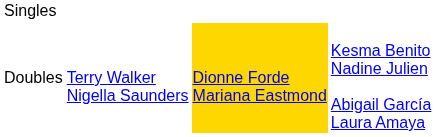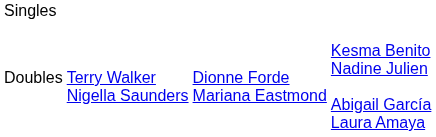(260, 86) gold background -> (260, 86) no background
